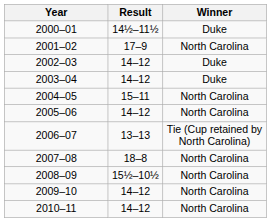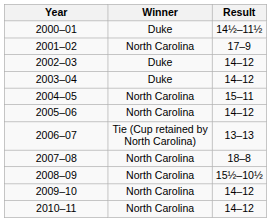columns swapped: (214, 12) <-> (135, 12)
